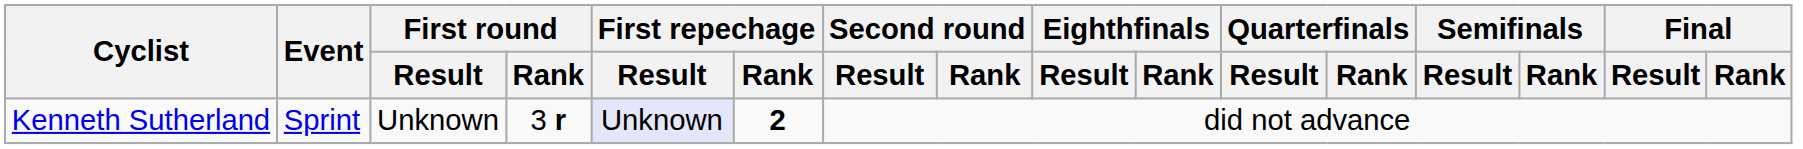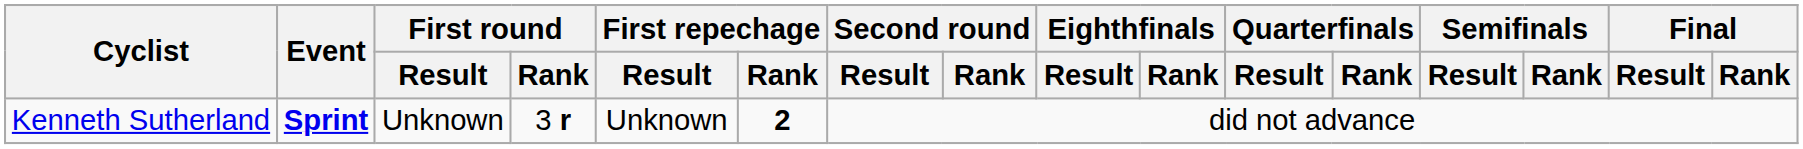(322, 121) normal -> (326, 121) bold
(662, 121) lavender background -> (667, 121) no background
